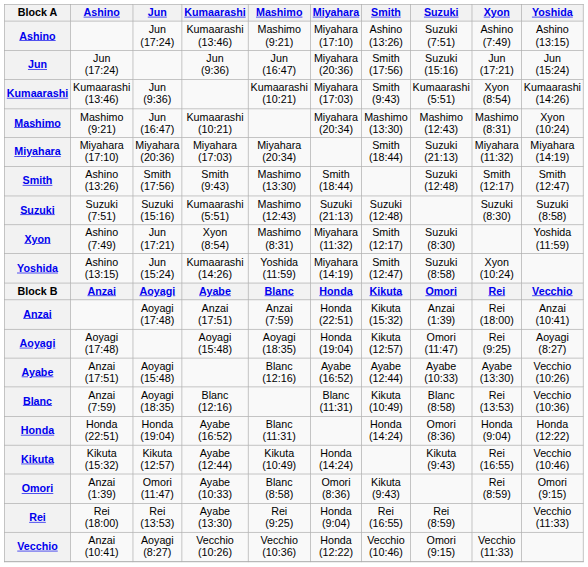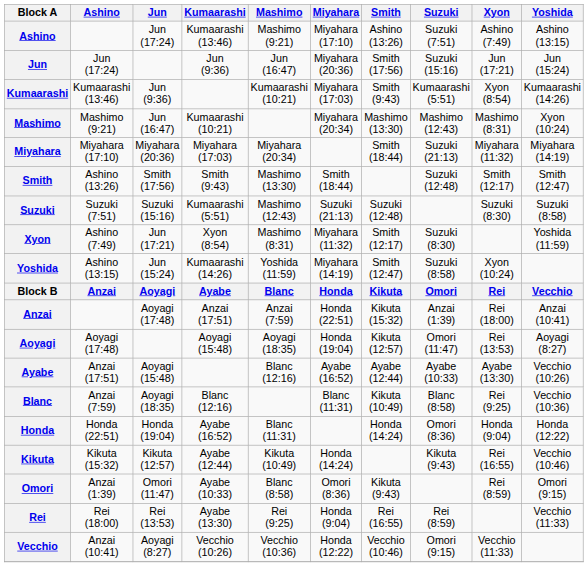(497, 343) Rei (9:25) -> (497, 343) Rei (13:53)
(497, 401) Rei (13:53) -> (497, 401) Rei (9:25)
